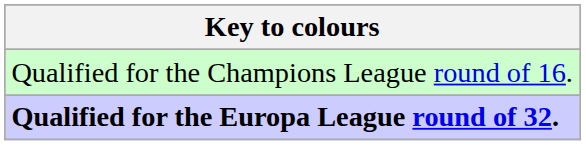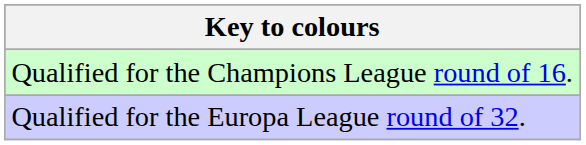(285, 116) bold -> (269, 116) normal
